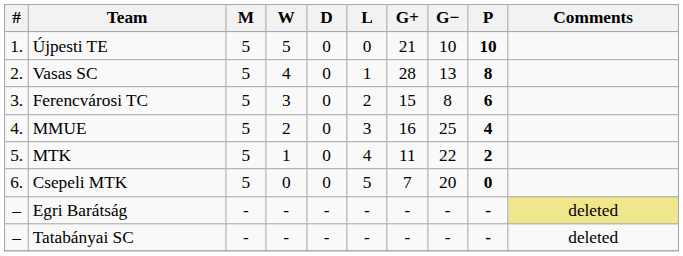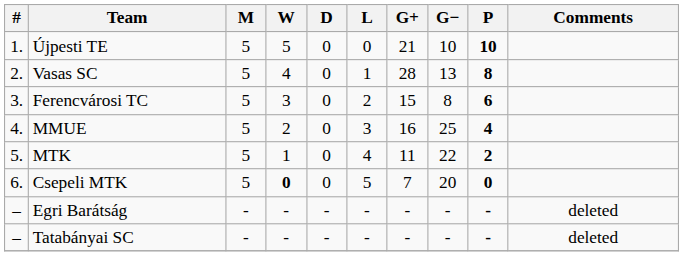(286, 182) normal -> (286, 182) bold
(593, 210) khaki background -> (593, 210) no background
